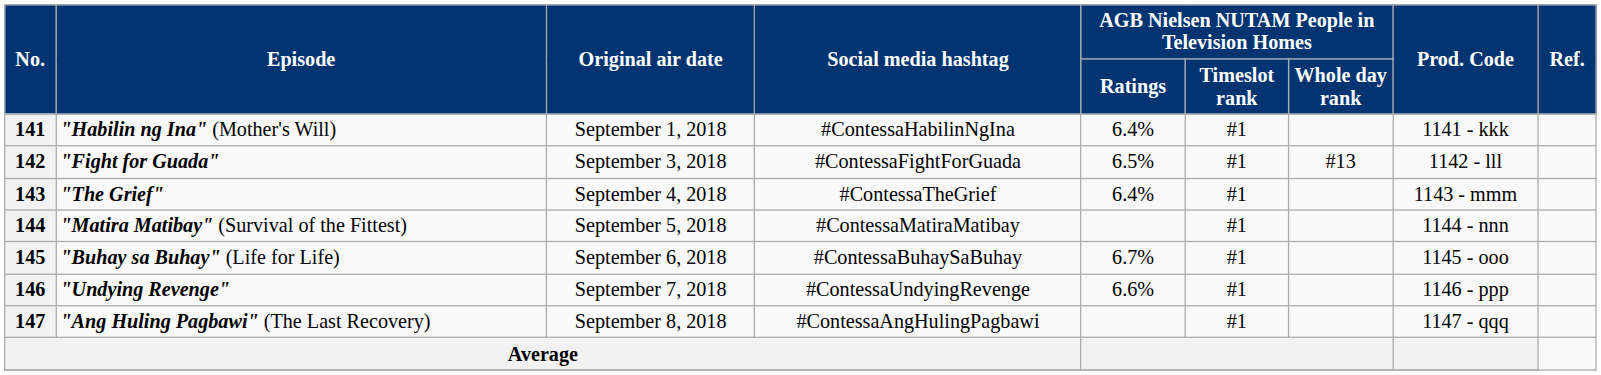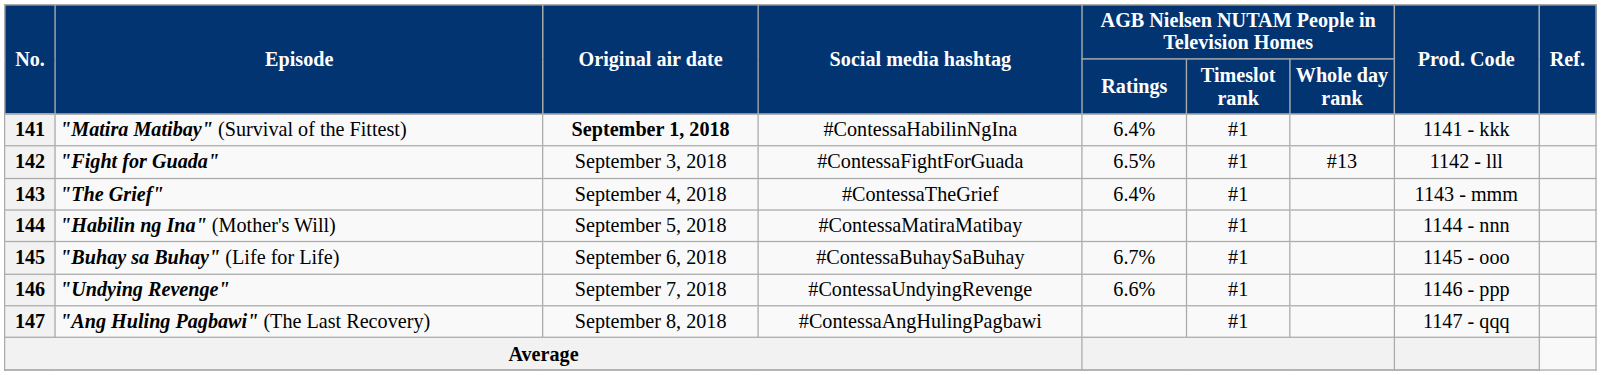(198, 129) "Habilin ng Ina" (Mother's Will) -> (233, 129) "Matira Matibay" (Survival of the Fittest)
(651, 129) normal -> (651, 129) bold
(234, 225) "Matira Matibay" (Survival of the Fittest) -> (198, 225) "Habilin ng Ina" (Mother's Will)
